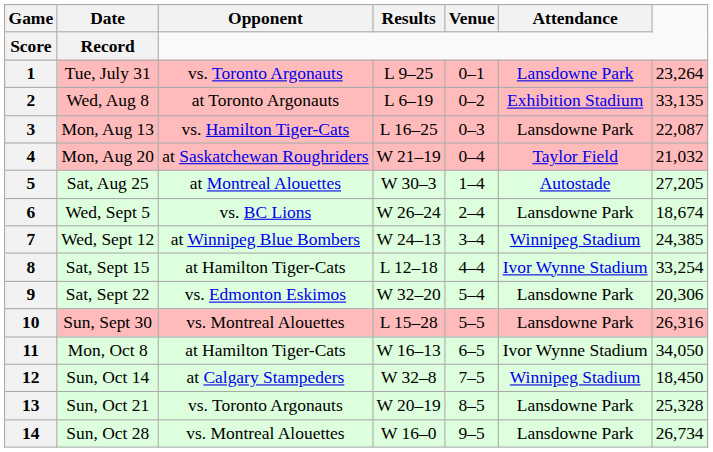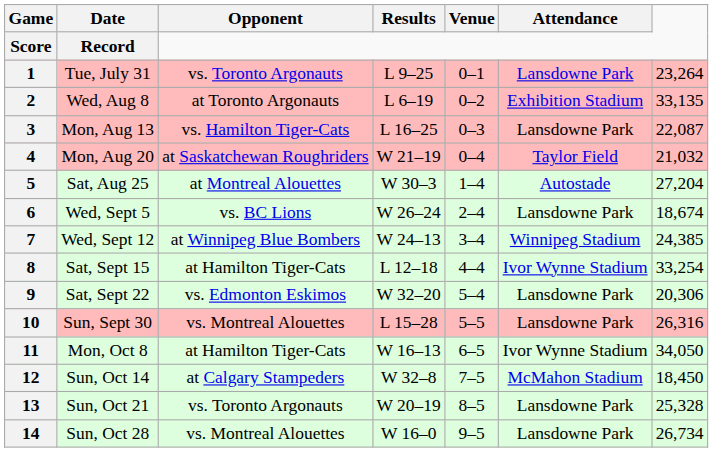(680, 184) 27,205 -> (680, 184) 27,204
(575, 377) Winnipeg Stadium -> (575, 377) McMahon Stadium
